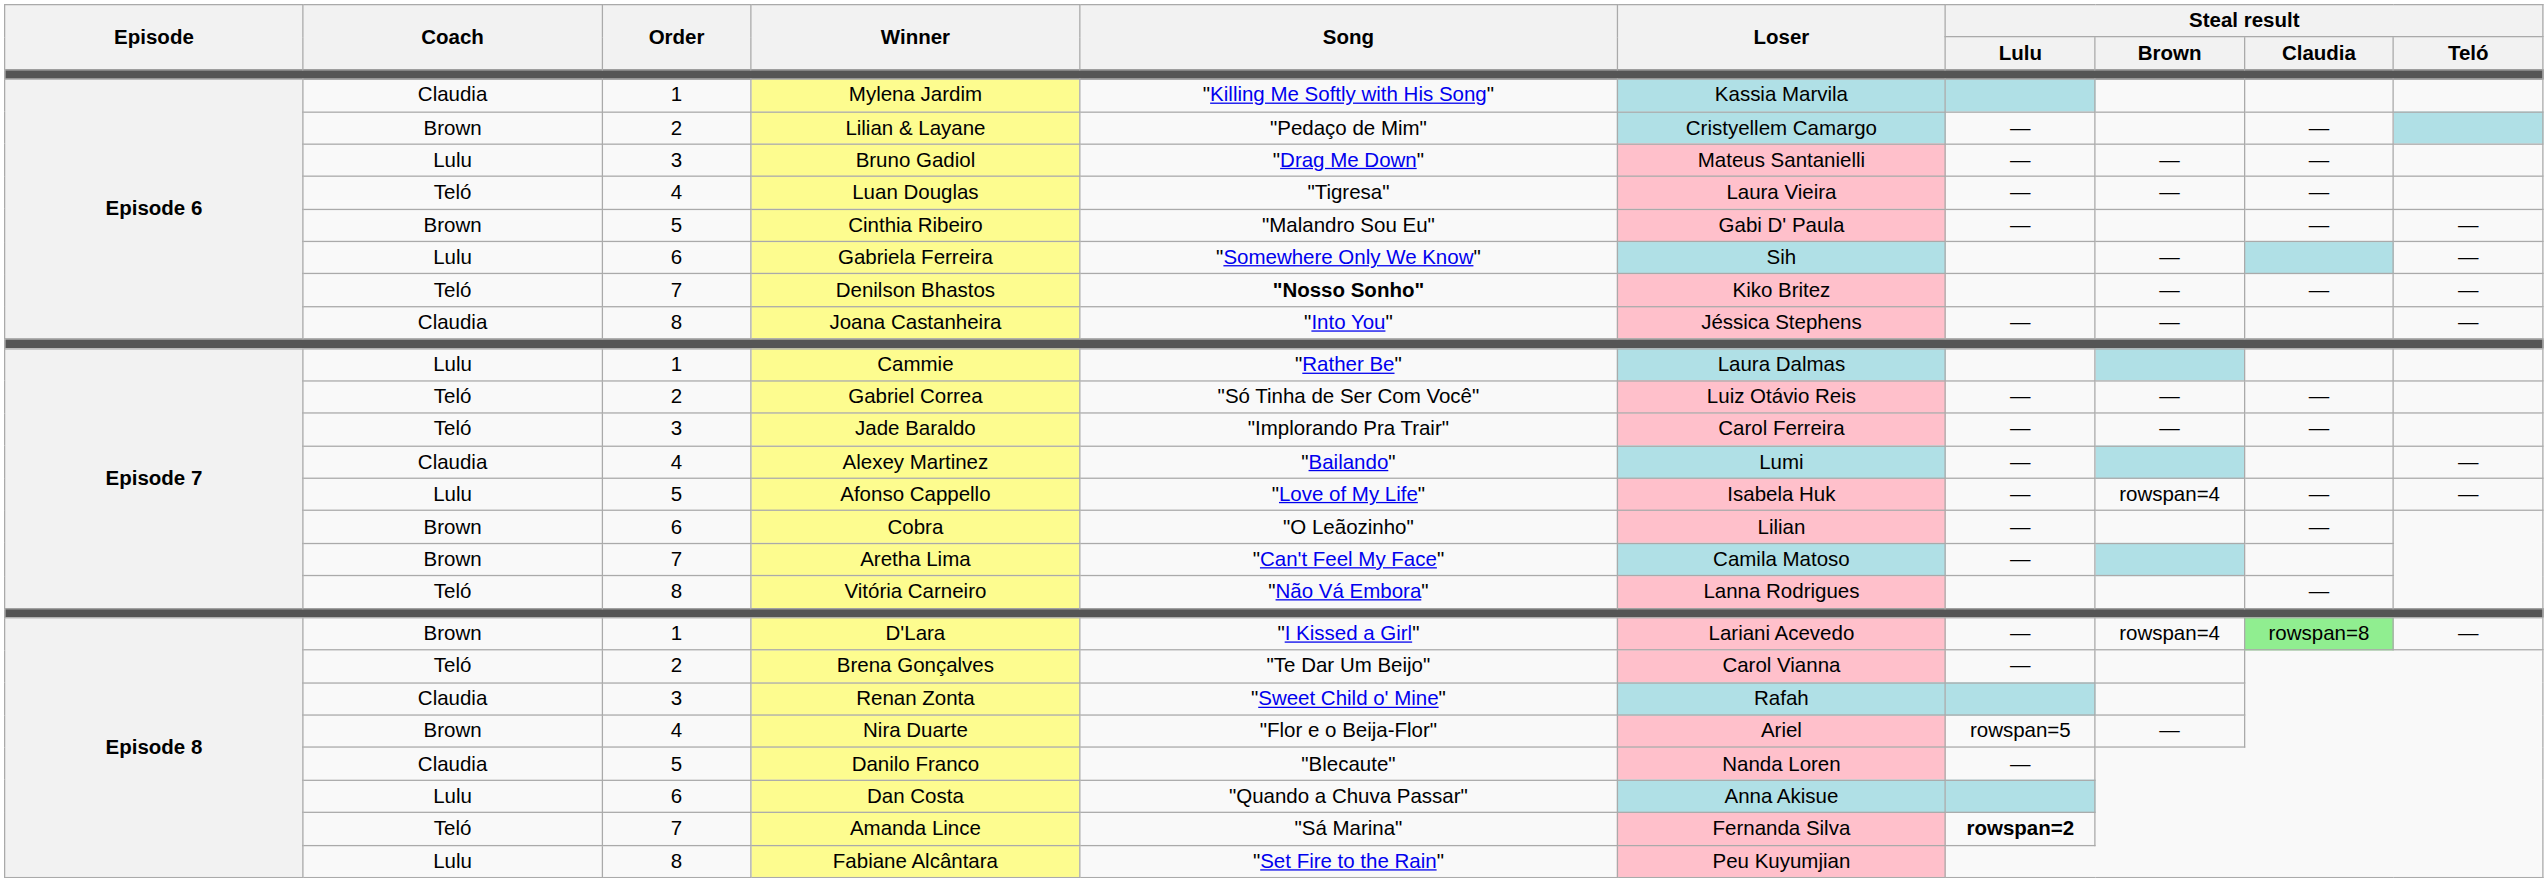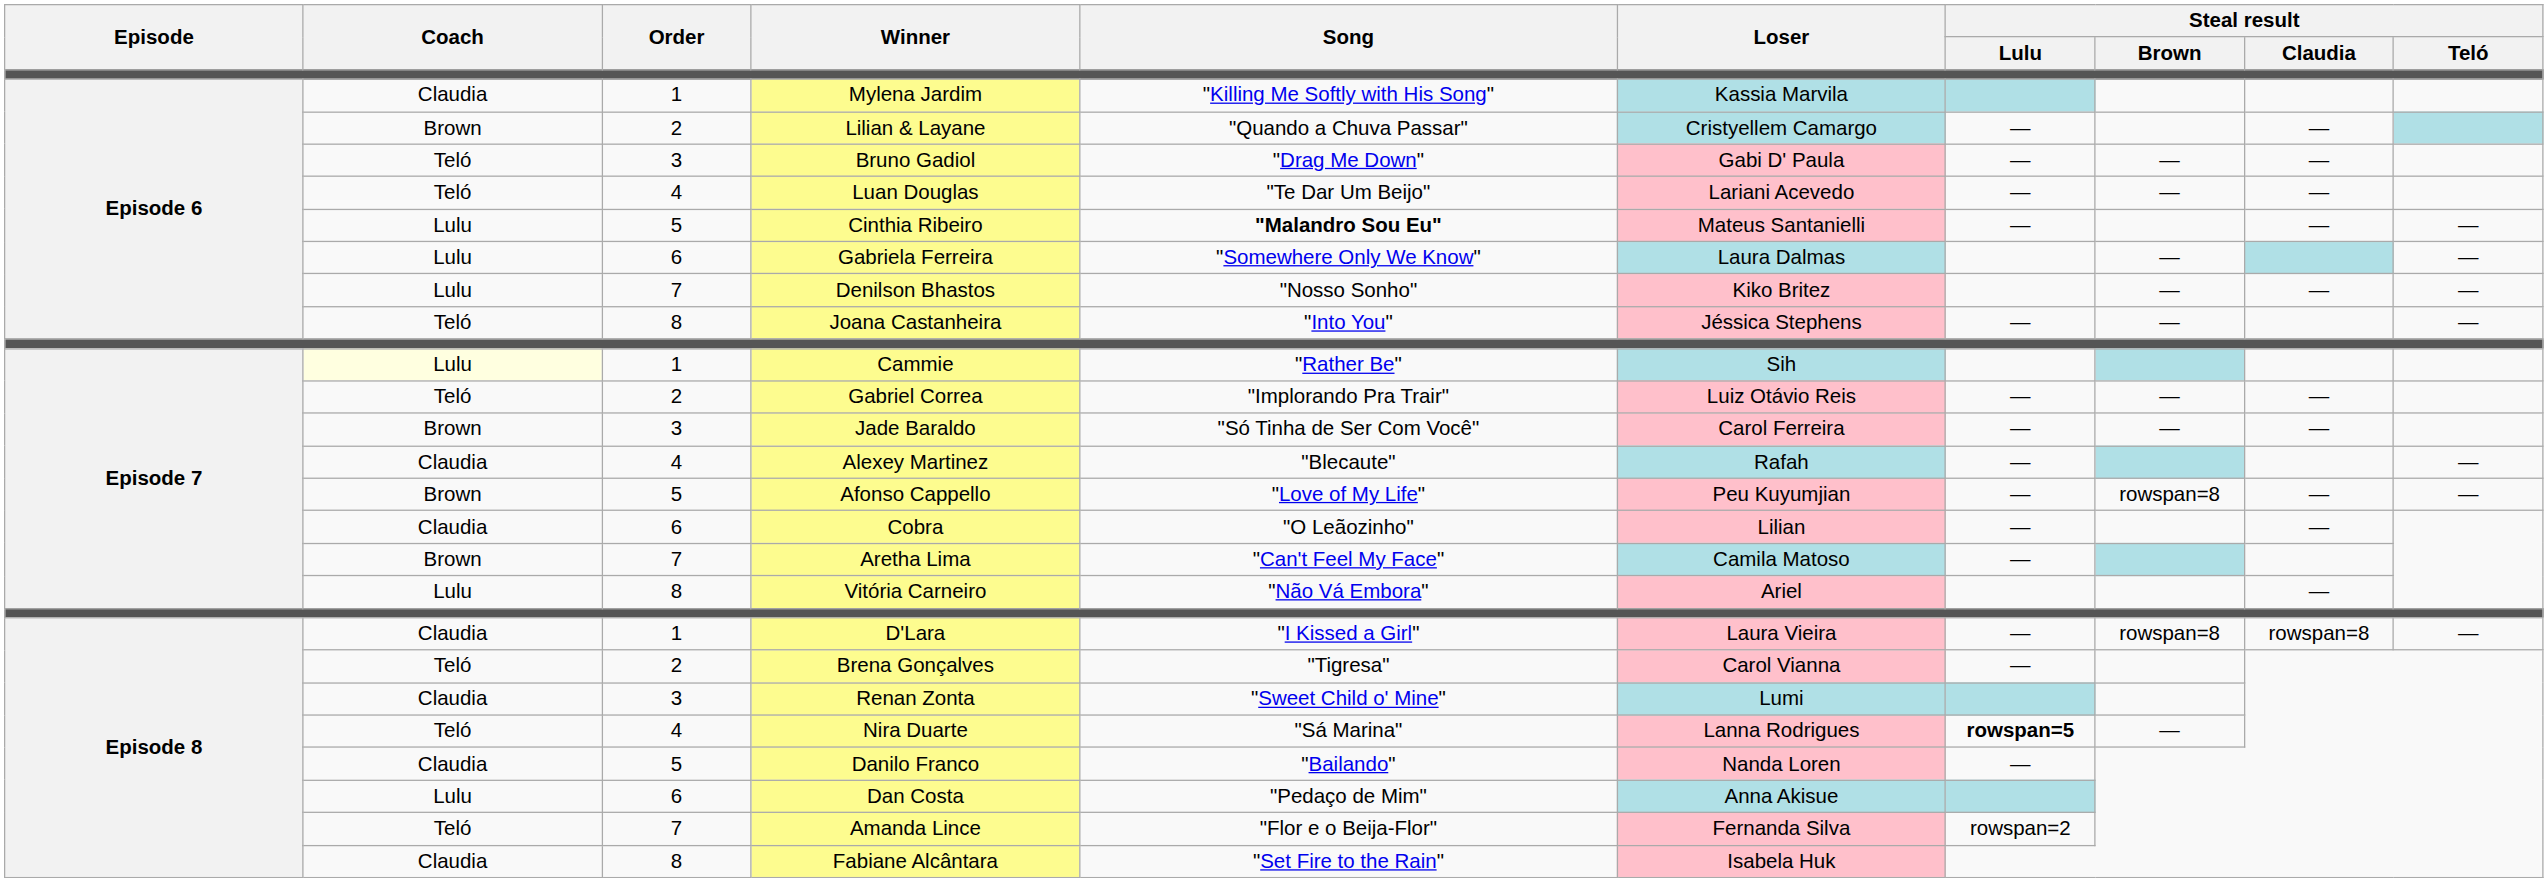(1348, 127) "Pedaço de Mim" -> (1348, 127) "Quando a Chuva Passar"
(453, 160) Lulu -> (453, 160) Teló
(1781, 160) Mateus Santanielli -> (1781, 160) Gabi D' Paula
(1348, 192) "Tigresa" -> (1348, 192) "Te Dar Um Beijo"
(1781, 192) Laura Vieira -> (1781, 192) Lariani Acevedo
(453, 225) Brown -> (453, 225) Lulu
(1348, 225) normal -> (1348, 225) bold
(1781, 225) Gabi D' Paula -> (1781, 225) Mateus Santanielli
(1781, 257) Sih -> (1781, 257) Laura Dalmas
(453, 290) Teló -> (453, 290) Lulu
(1348, 290) bold -> (1348, 290) normal
(453, 322) Claudia -> (453, 322) Teló
(453, 364) no background -> (453, 364) lightyellow background
(1781, 364) Laura Dalmas -> (1781, 364) Sih
(1348, 396) "Só Tinha de Ser Com Você" -> (1348, 396) "Implorando Pra Trair"
(453, 429) Teló -> (453, 429) Brown
(1348, 429) "Implorando Pra Trair" -> (1348, 429) "Só Tinha de Ser Com Você"
(1348, 461) "Bailando" -> (1348, 461) "Blecaute"
(1781, 461) Lumi -> (1781, 461) Rafah
(453, 494) Lulu -> (453, 494) Brown
(1781, 494) Isabela Huk -> (1781, 494) Peu Kuyumjian
(2170, 494) rowspan=4 -> (2170, 494) rowspan=8
(453, 526) Brown -> (453, 526) Claudia
(453, 591) Teló -> (453, 591) Lulu
(1781, 591) Lanna Rodrigues -> (1781, 591) Ariel
(453, 633) Brown -> (453, 633) Claudia
(1781, 633) Lariani Acevedo -> (1781, 633) Laura Vieira
(2170, 633) rowspan=4 -> (2170, 633) rowspan=8
(2319, 633) lightgreen background -> (2319, 633) no background
(1348, 666) "Te Dar Um Beijo" -> (1348, 666) "Tigresa"
(1781, 698) Rafah -> (1781, 698) Lumi
(453, 731) Brown -> (453, 731) Teló
(1348, 731) "Flor e o Beija-Flor" -> (1348, 731) "Sá Marina"
(1781, 731) Ariel -> (1781, 731) Lanna Rodrigues
(2020, 731) normal -> (2020, 731) bold
(1348, 763) "Blecaute" -> (1348, 763) "Bailando"
(1348, 796) "Quando a Chuva Passar" -> (1348, 796) "Pedaço de Mim"
(1348, 828) "Sá Marina" -> (1348, 828) "Flor e o Beija-Flor"
(2020, 828) bold -> (2020, 828) normal
(453, 861) Lulu -> (453, 861) Claudia
(1781, 861) Peu Kuyumjian -> (1781, 861) Isabela Huk
